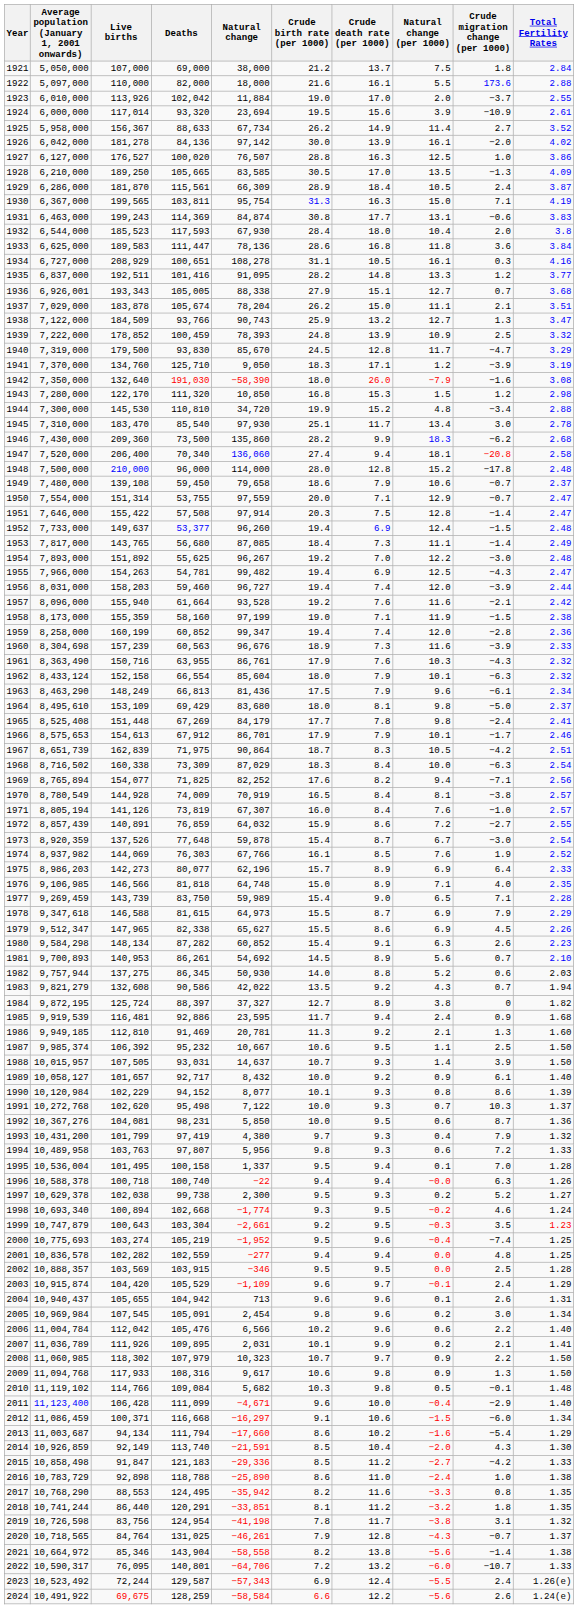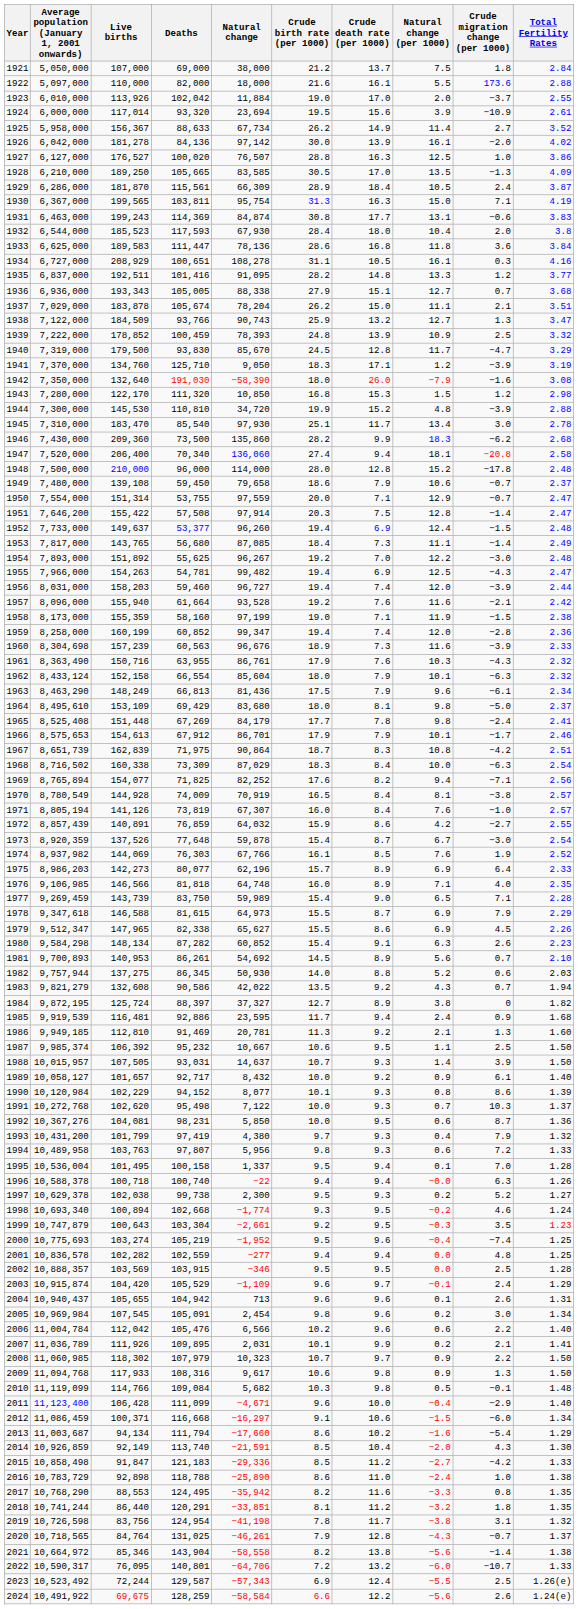(64, 291) 6,926,001 -> (64, 291) 6,936,000
(500, 410) −3.4 -> (500, 410) −3.9
(64, 514) 7,646,000 -> (64, 514) 7,646,200
(440, 751) 10.5 -> (440, 751) 10.8
(442, 825) 7.2 -> (442, 825) 4.2
(319, 884) 15.0 -> (319, 884) 16.0
(61, 1389) 11,119,102 -> (61, 1389) 11,119,099
(503, 1581) 2.4 -> (503, 1581) 2.5
